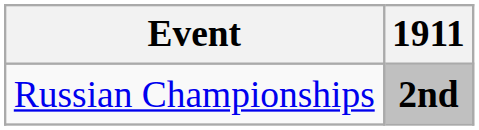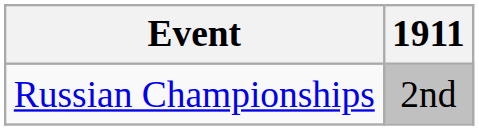(428, 93) bold -> (428, 93) normal
